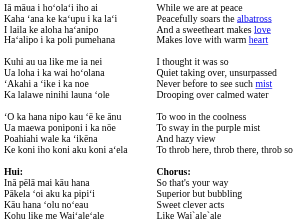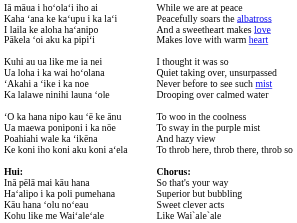(60, 40) Ha‘alipo i ka poli pumehana -> (50, 40) Pākela ‘oi aku ka pipi‘i
(50, 194) Pākela ‘oi aku ka pipi‘i -> (60, 194) Ha‘alipo i ka poli pumehana
